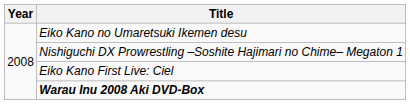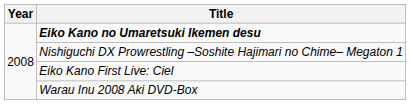(143, 33) normal -> (150, 33) bold
(122, 90) bold -> (118, 90) normal
